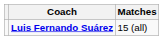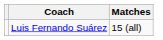(62, 27) bold -> (59, 27) normal
